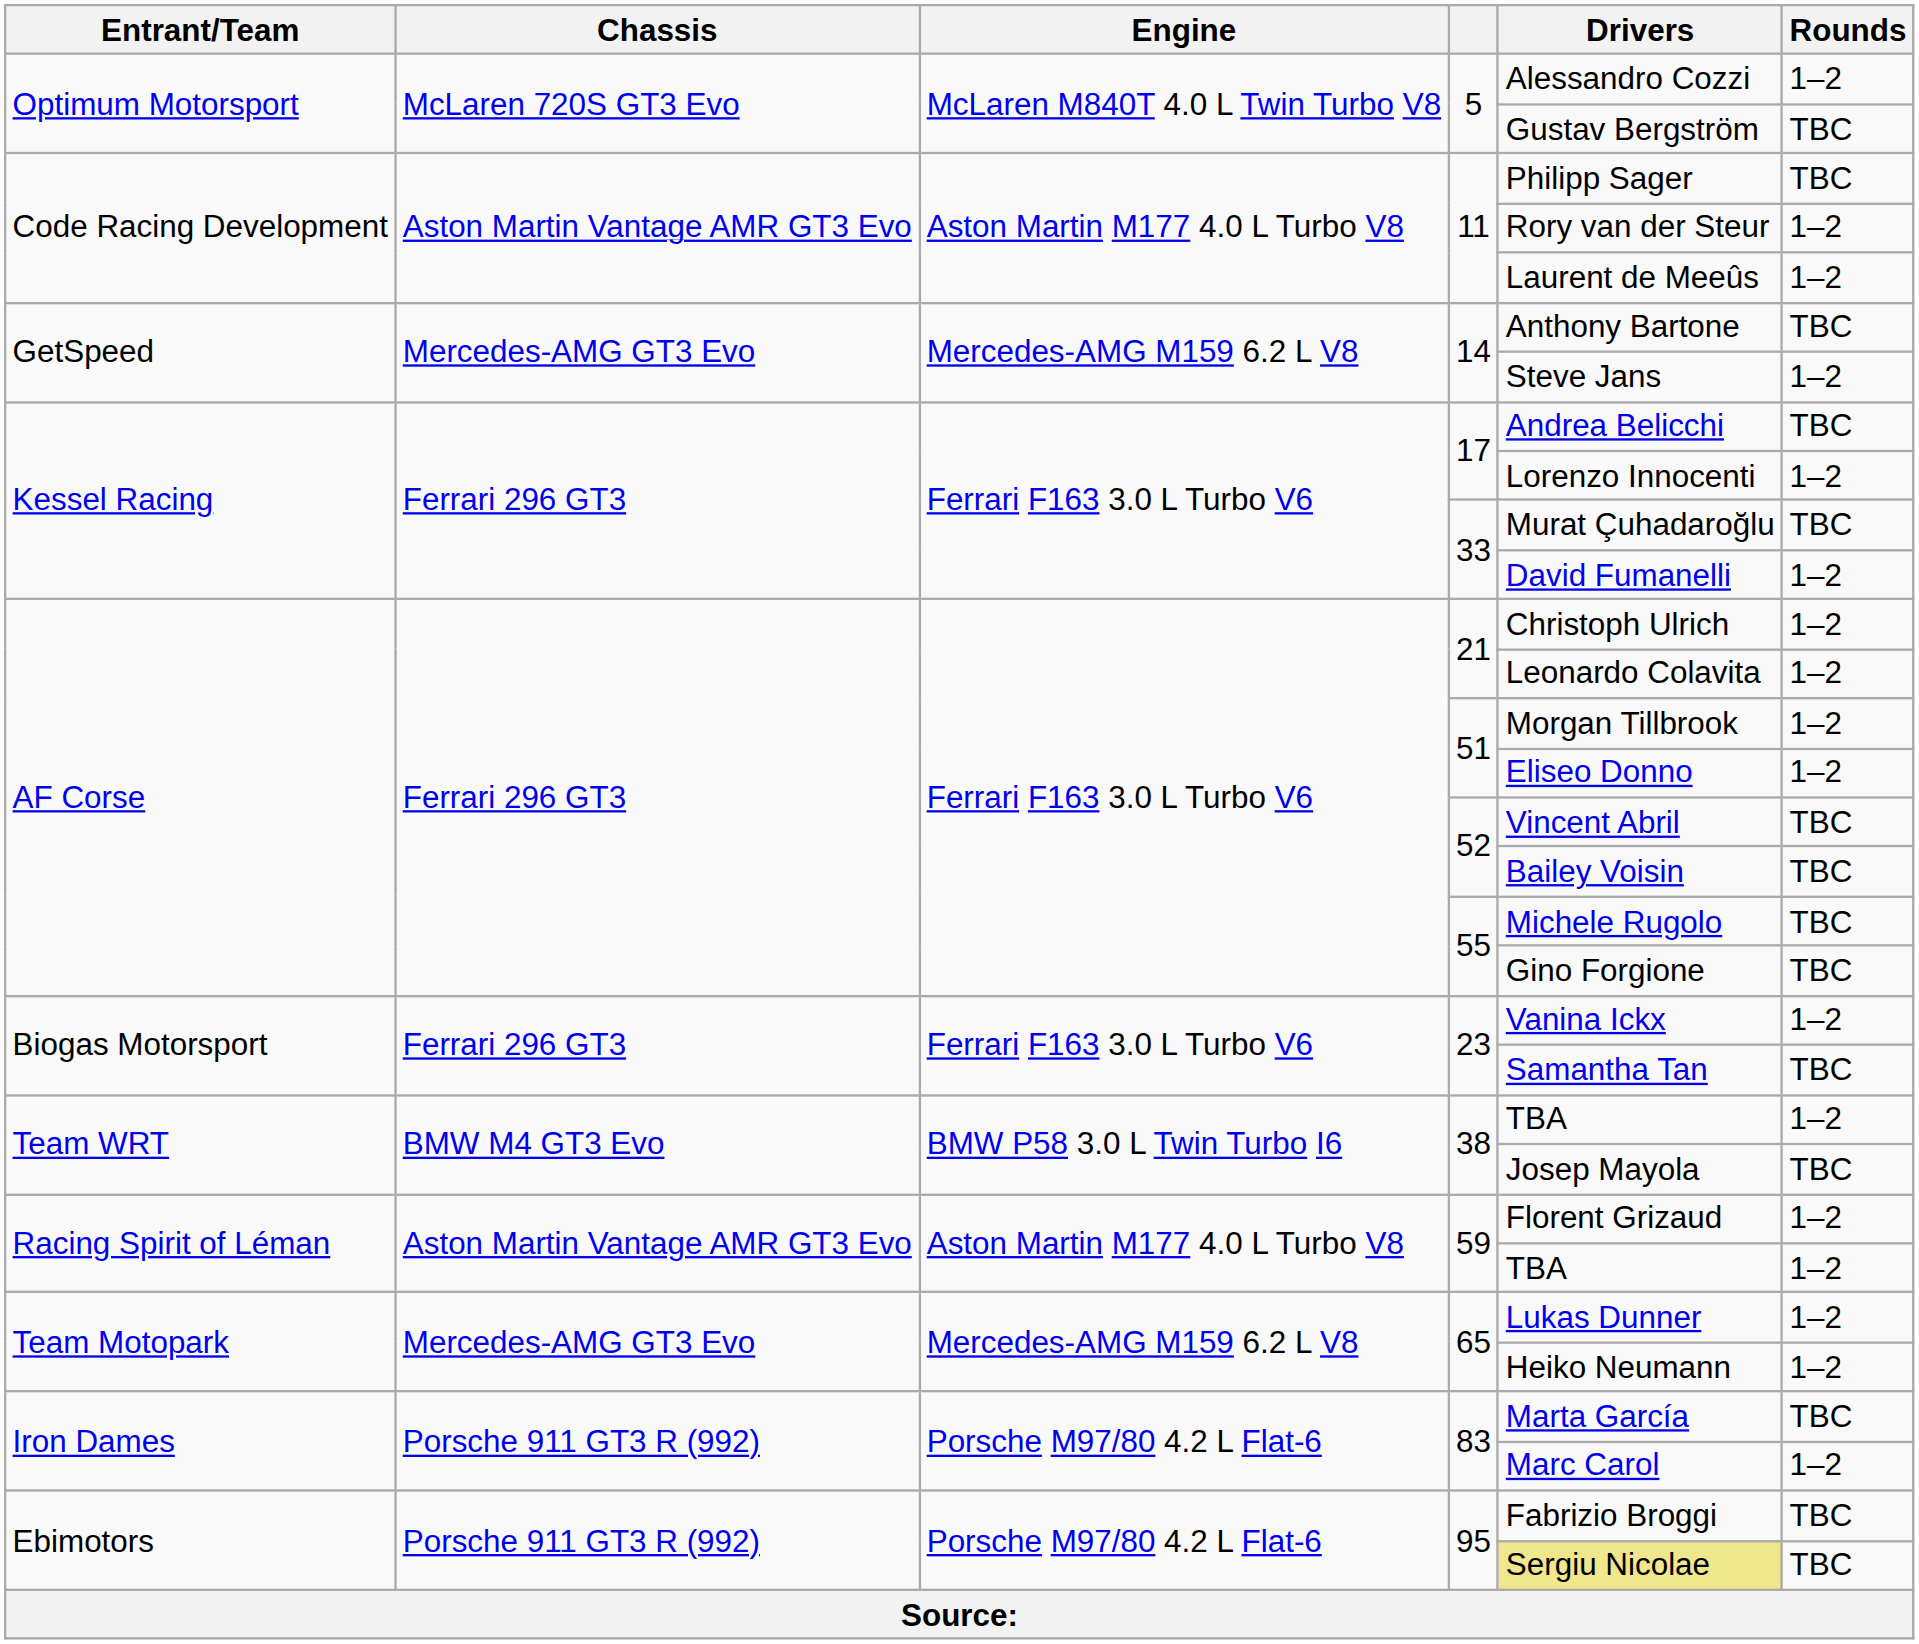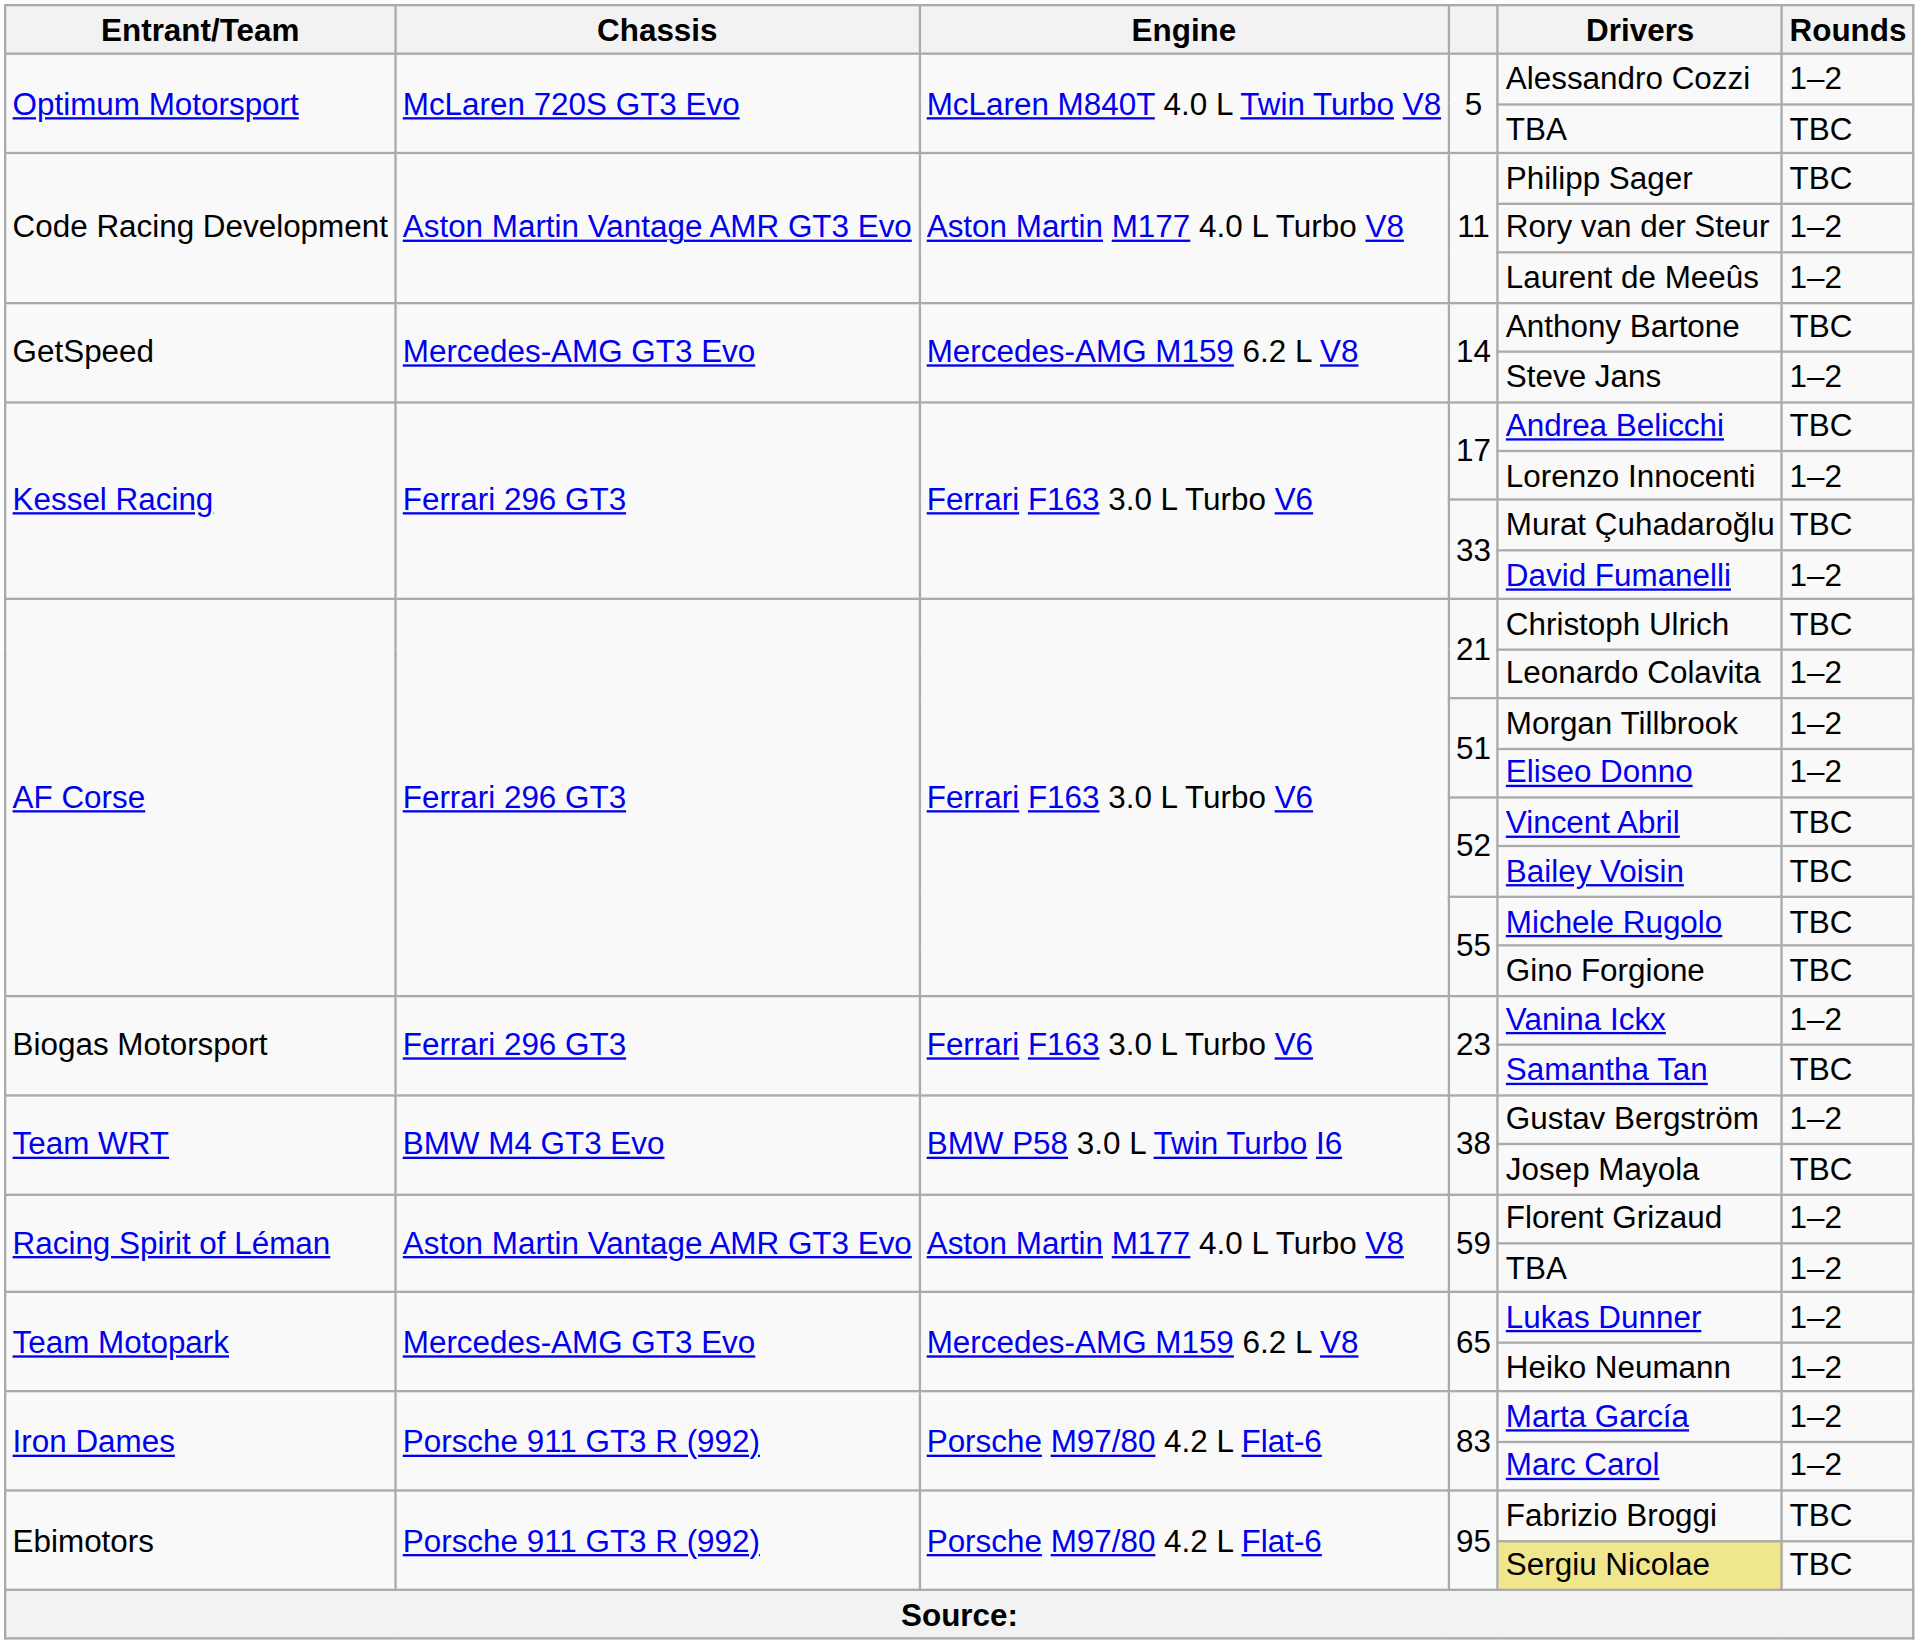(1632, 129) Gustav Bergström -> (1536, 129) TBA
(1816, 624) 1–2 -> (1821, 624) TBC
(1536, 1119) TBA -> (1632, 1119) Gustav Bergström
(1821, 1416) TBC -> (1816, 1416) 1–2
